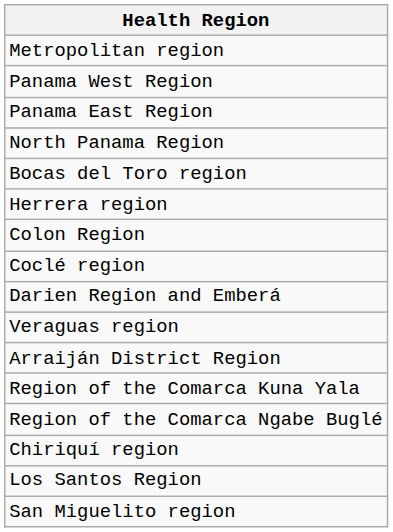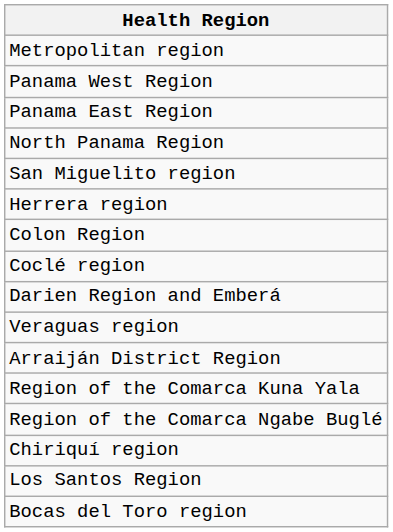(128, 174) Bocas del Toro region -> (122, 174) San Miguelito region
(122, 512) San Miguelito region -> (128, 512) Bocas del Toro region
